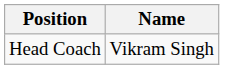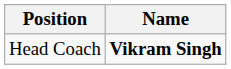(162, 49) normal -> (166, 49) bold
